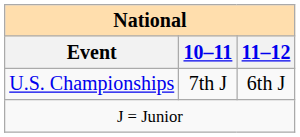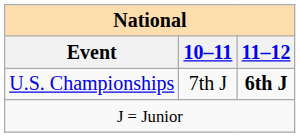(266, 83) normal -> (266, 83) bold
